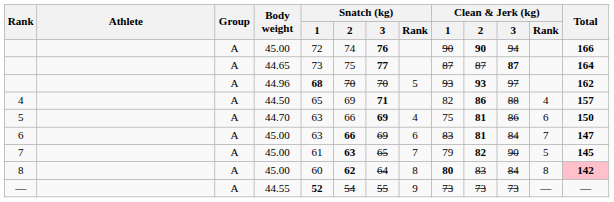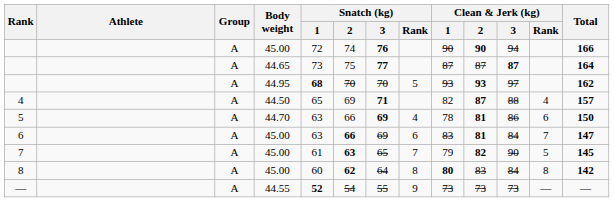(277, 83) 44.96 -> (277, 83) 44.95
(480, 100) 86 -> (480, 100) 87
(448, 118) 75 -> (448, 118) 78
(585, 170) pink background -> (585, 170) no background
